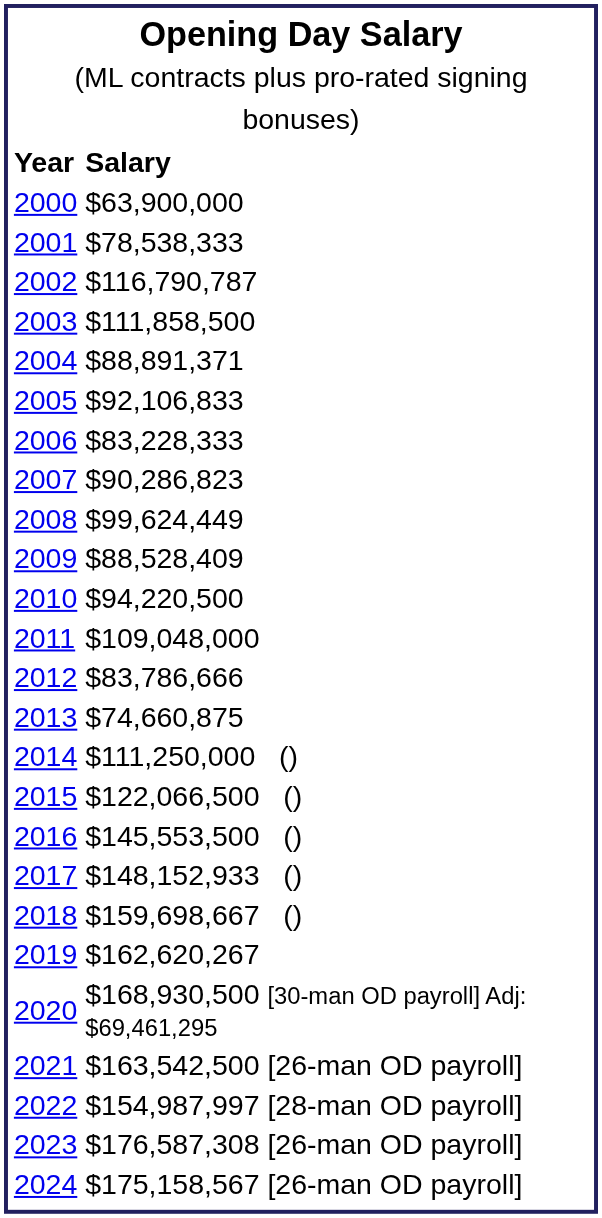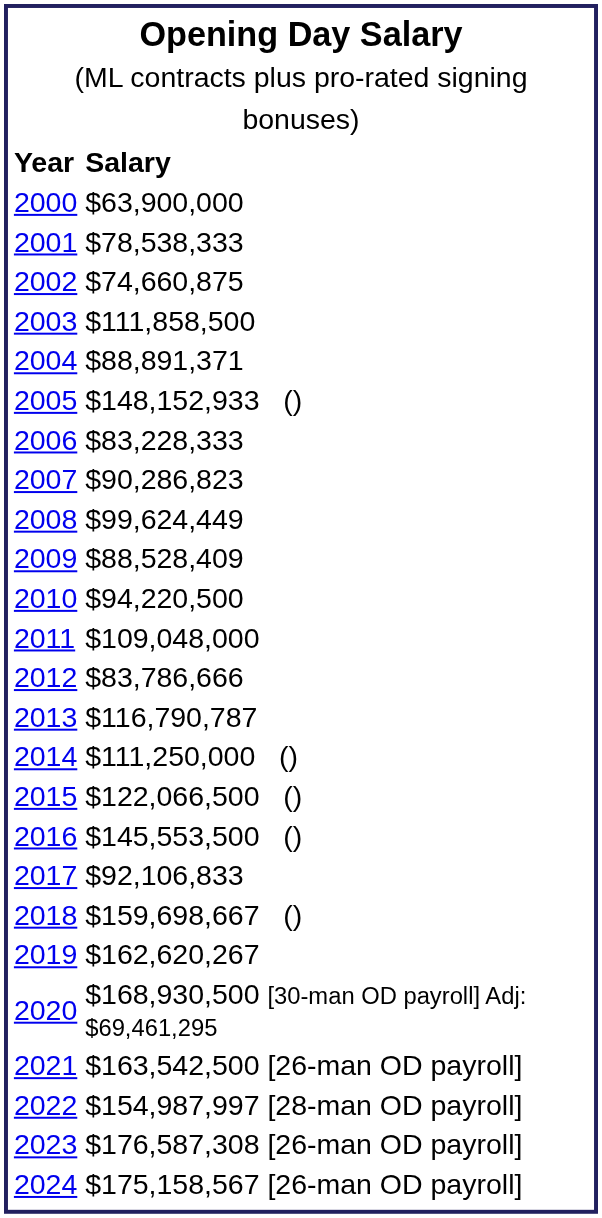(171, 281) $116,790,787 -> (164, 281) $74,660,875
(164, 400) $92,106,833 -> (194, 400) $148,152,933 ()
(164, 717) $74,660,875 -> (171, 717) $116,790,787
(194, 875) $148,152,933 () -> (164, 875) $92,106,833
